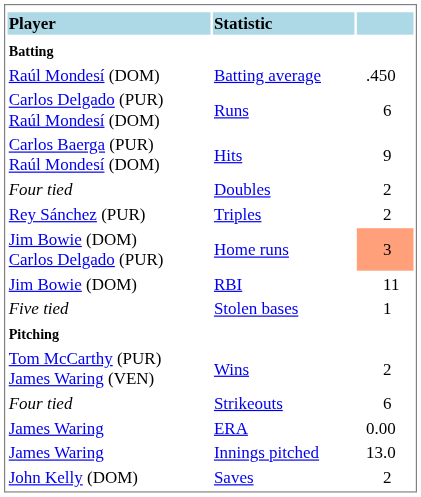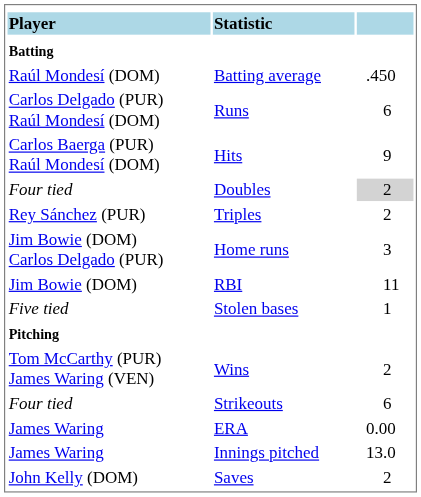(375, 189) no background -> (375, 189) lightgrey background
(375, 249) lightsalmon background -> (375, 249) no background
